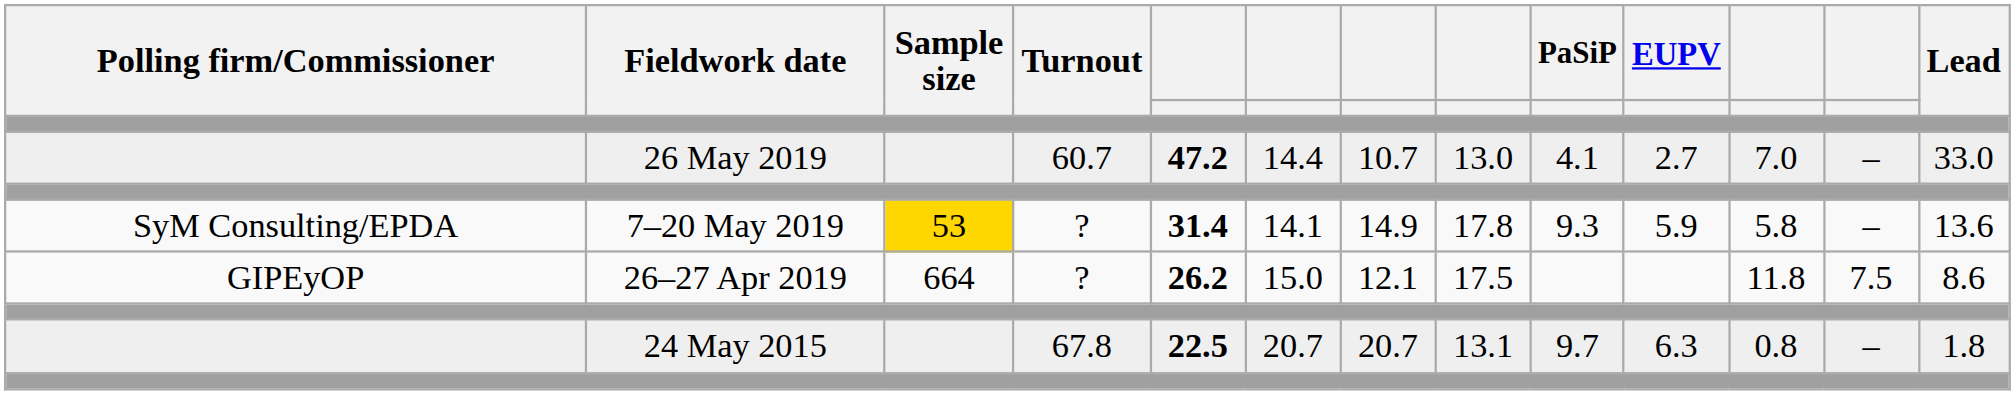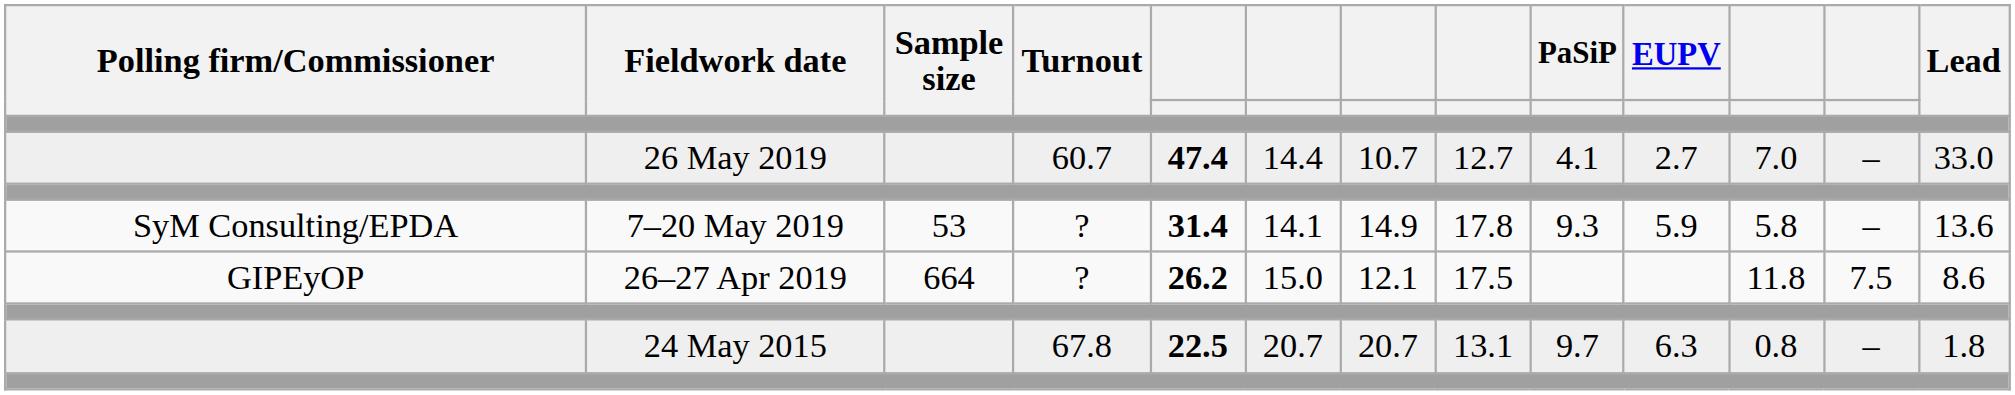(1198, 157) 47.2 -> (1198, 157) 47.4
(1483, 157) 13.0 -> (1483, 157) 12.7
(949, 225) gold background -> (949, 225) no background
